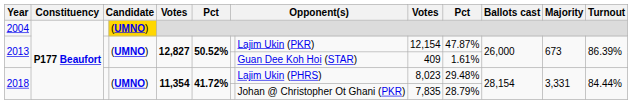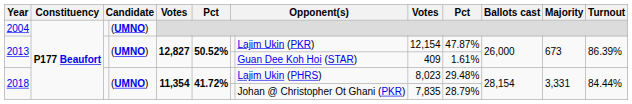(130, 28) gold background -> (130, 28) no background
